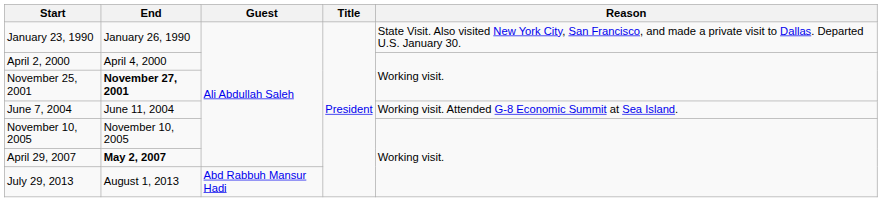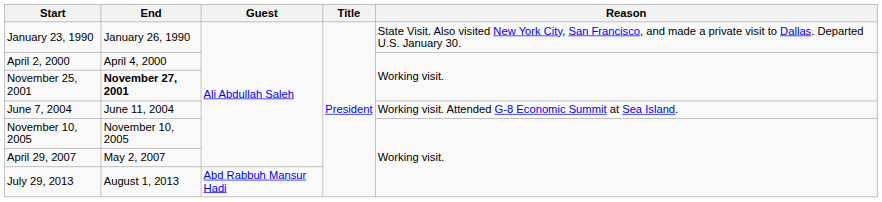(135, 157) bold -> (135, 157) normal
